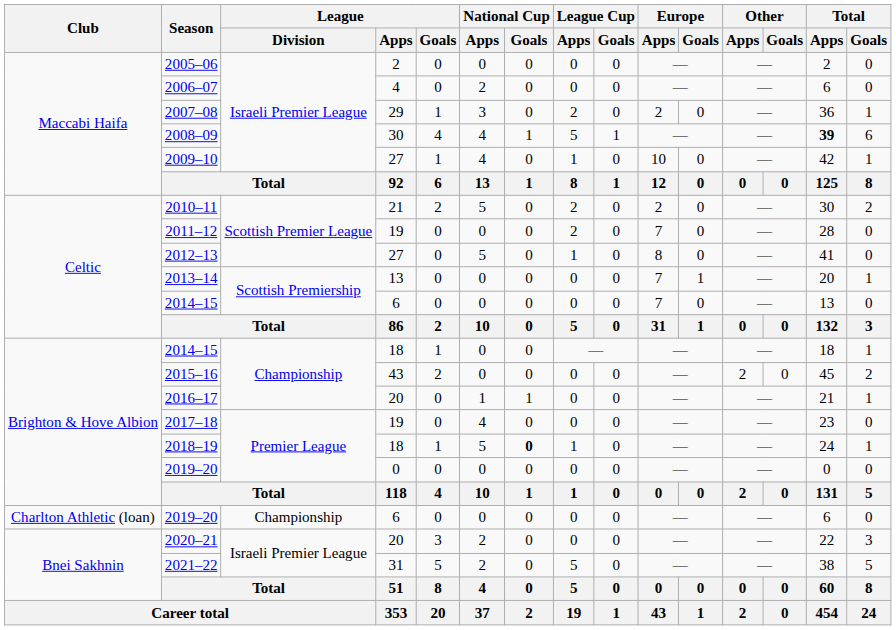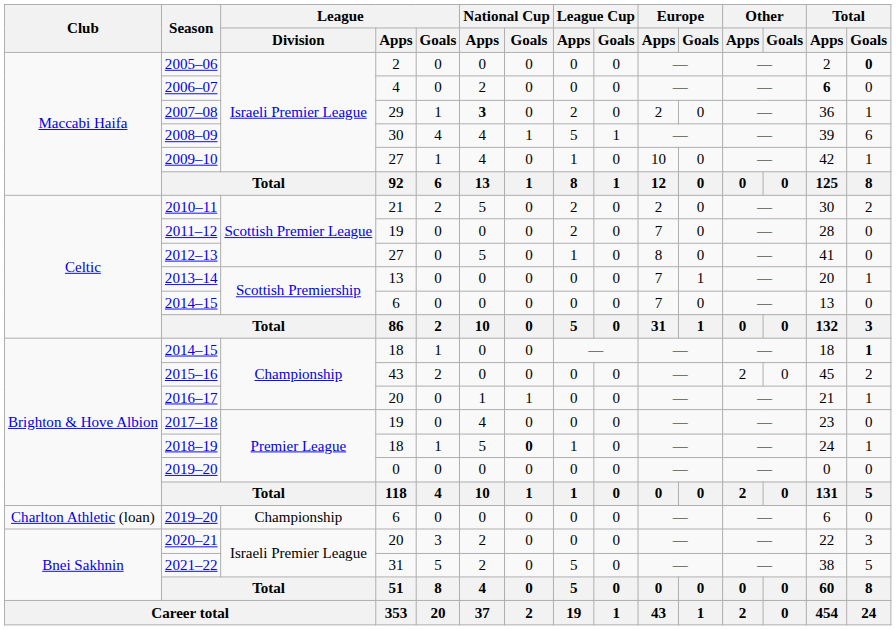(869, 64) normal -> (869, 64) bold
(827, 87) normal -> (827, 87) bold
(482, 111) normal -> (482, 111) bold
(827, 135) bold -> (827, 135) normal
(869, 350) normal -> (869, 350) bold
